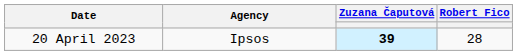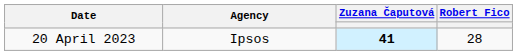(387, 39) 39 -> (387, 39) 41
